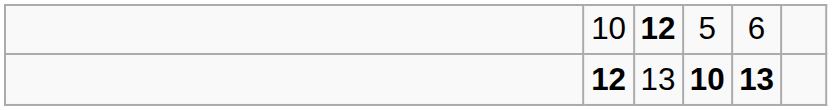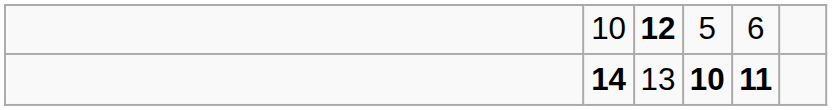(609, 79) 12 -> (609, 79) 14
(757, 79) 13 -> (756, 79) 11
